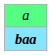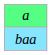(26, 38) bold -> (26, 38) normal
